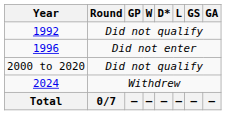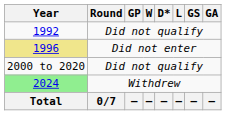(46, 48) no background -> (46, 48) khaki background
(46, 84) no background -> (46, 84) lightgreen background
